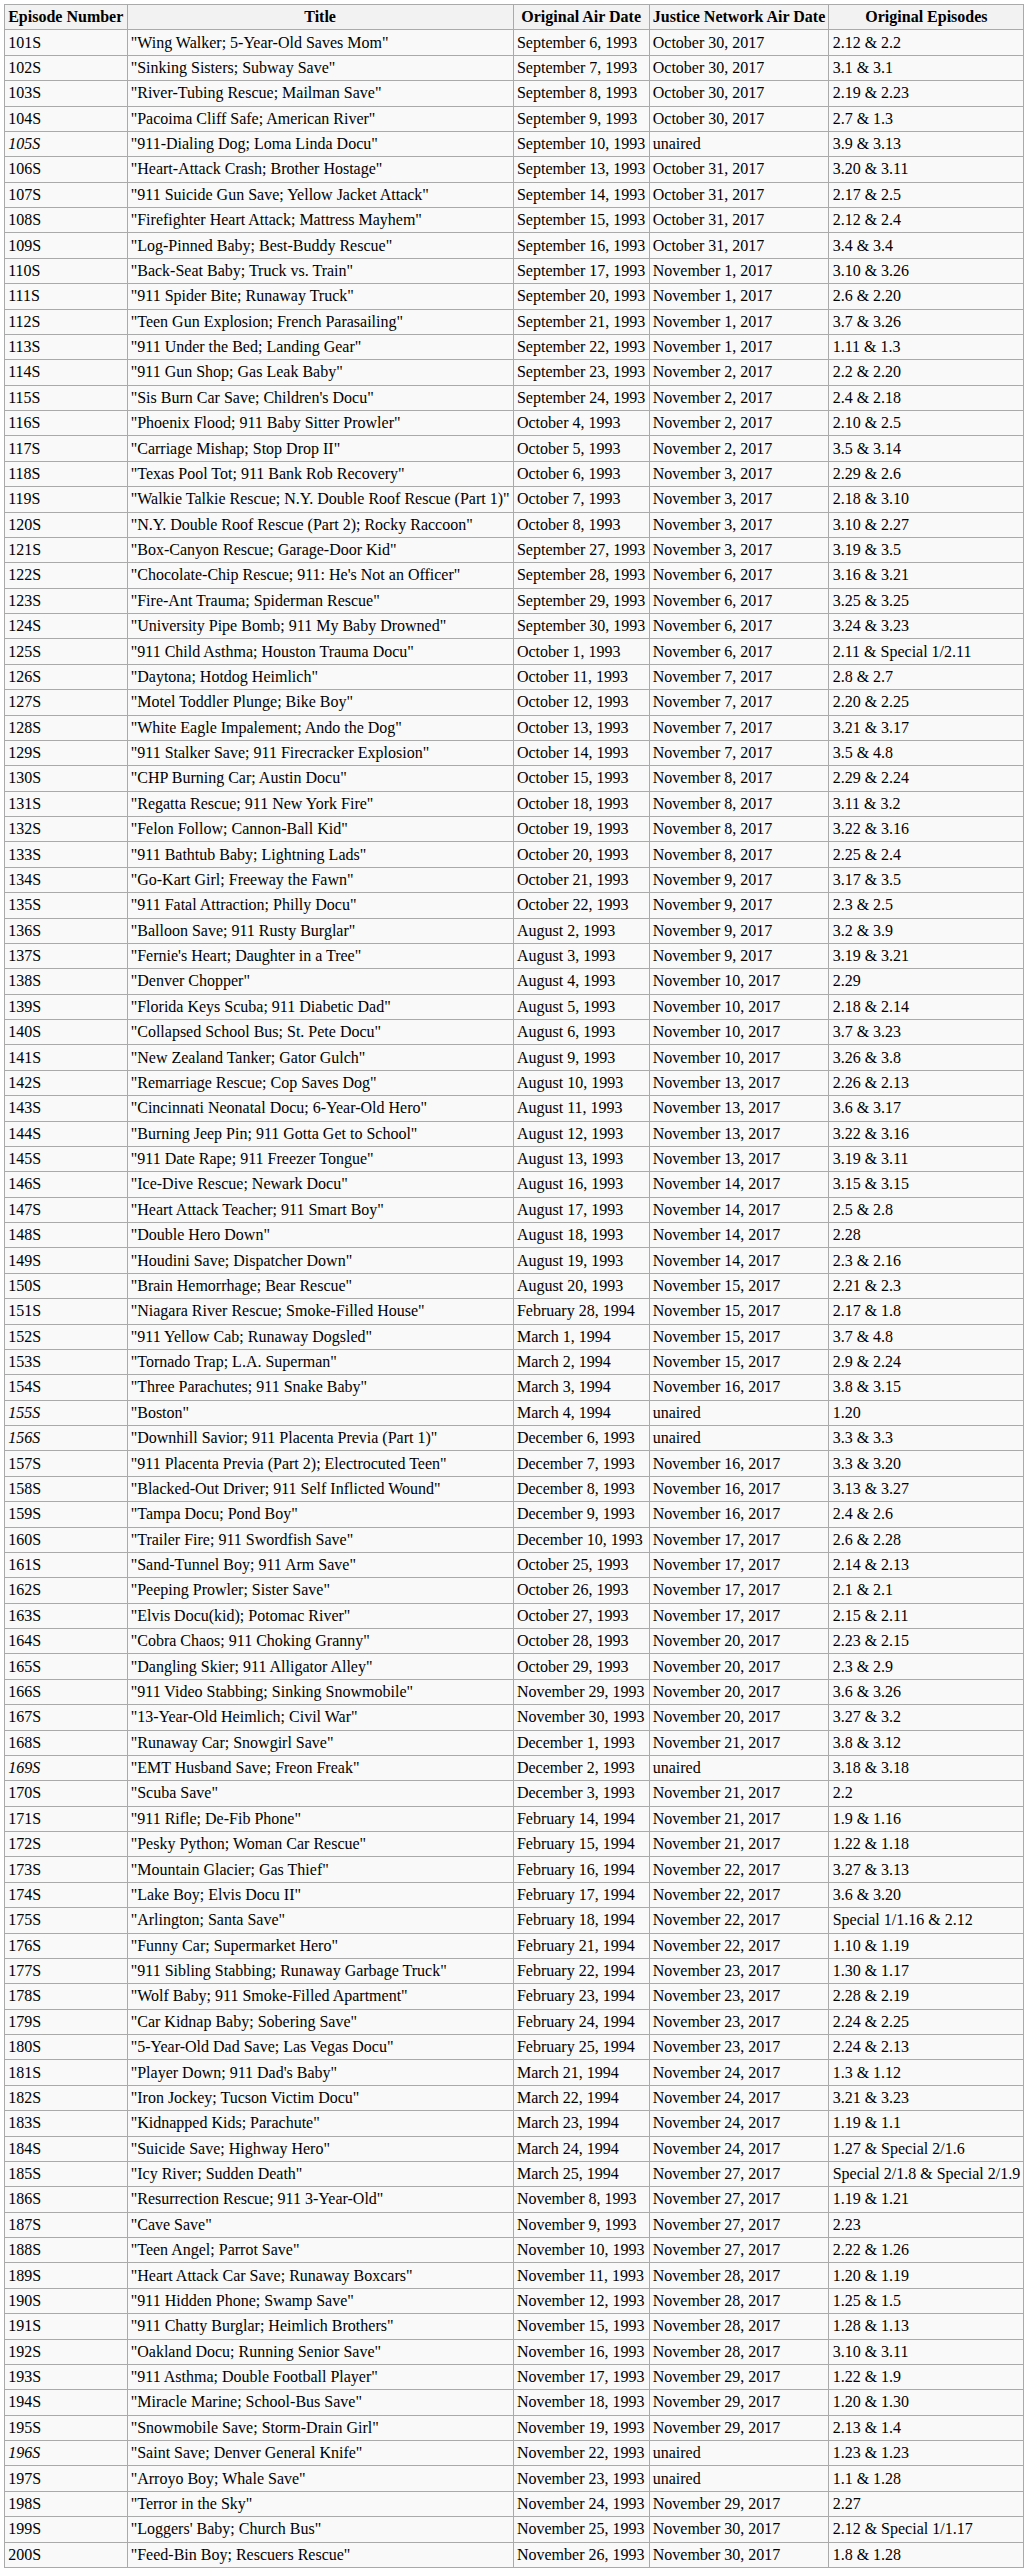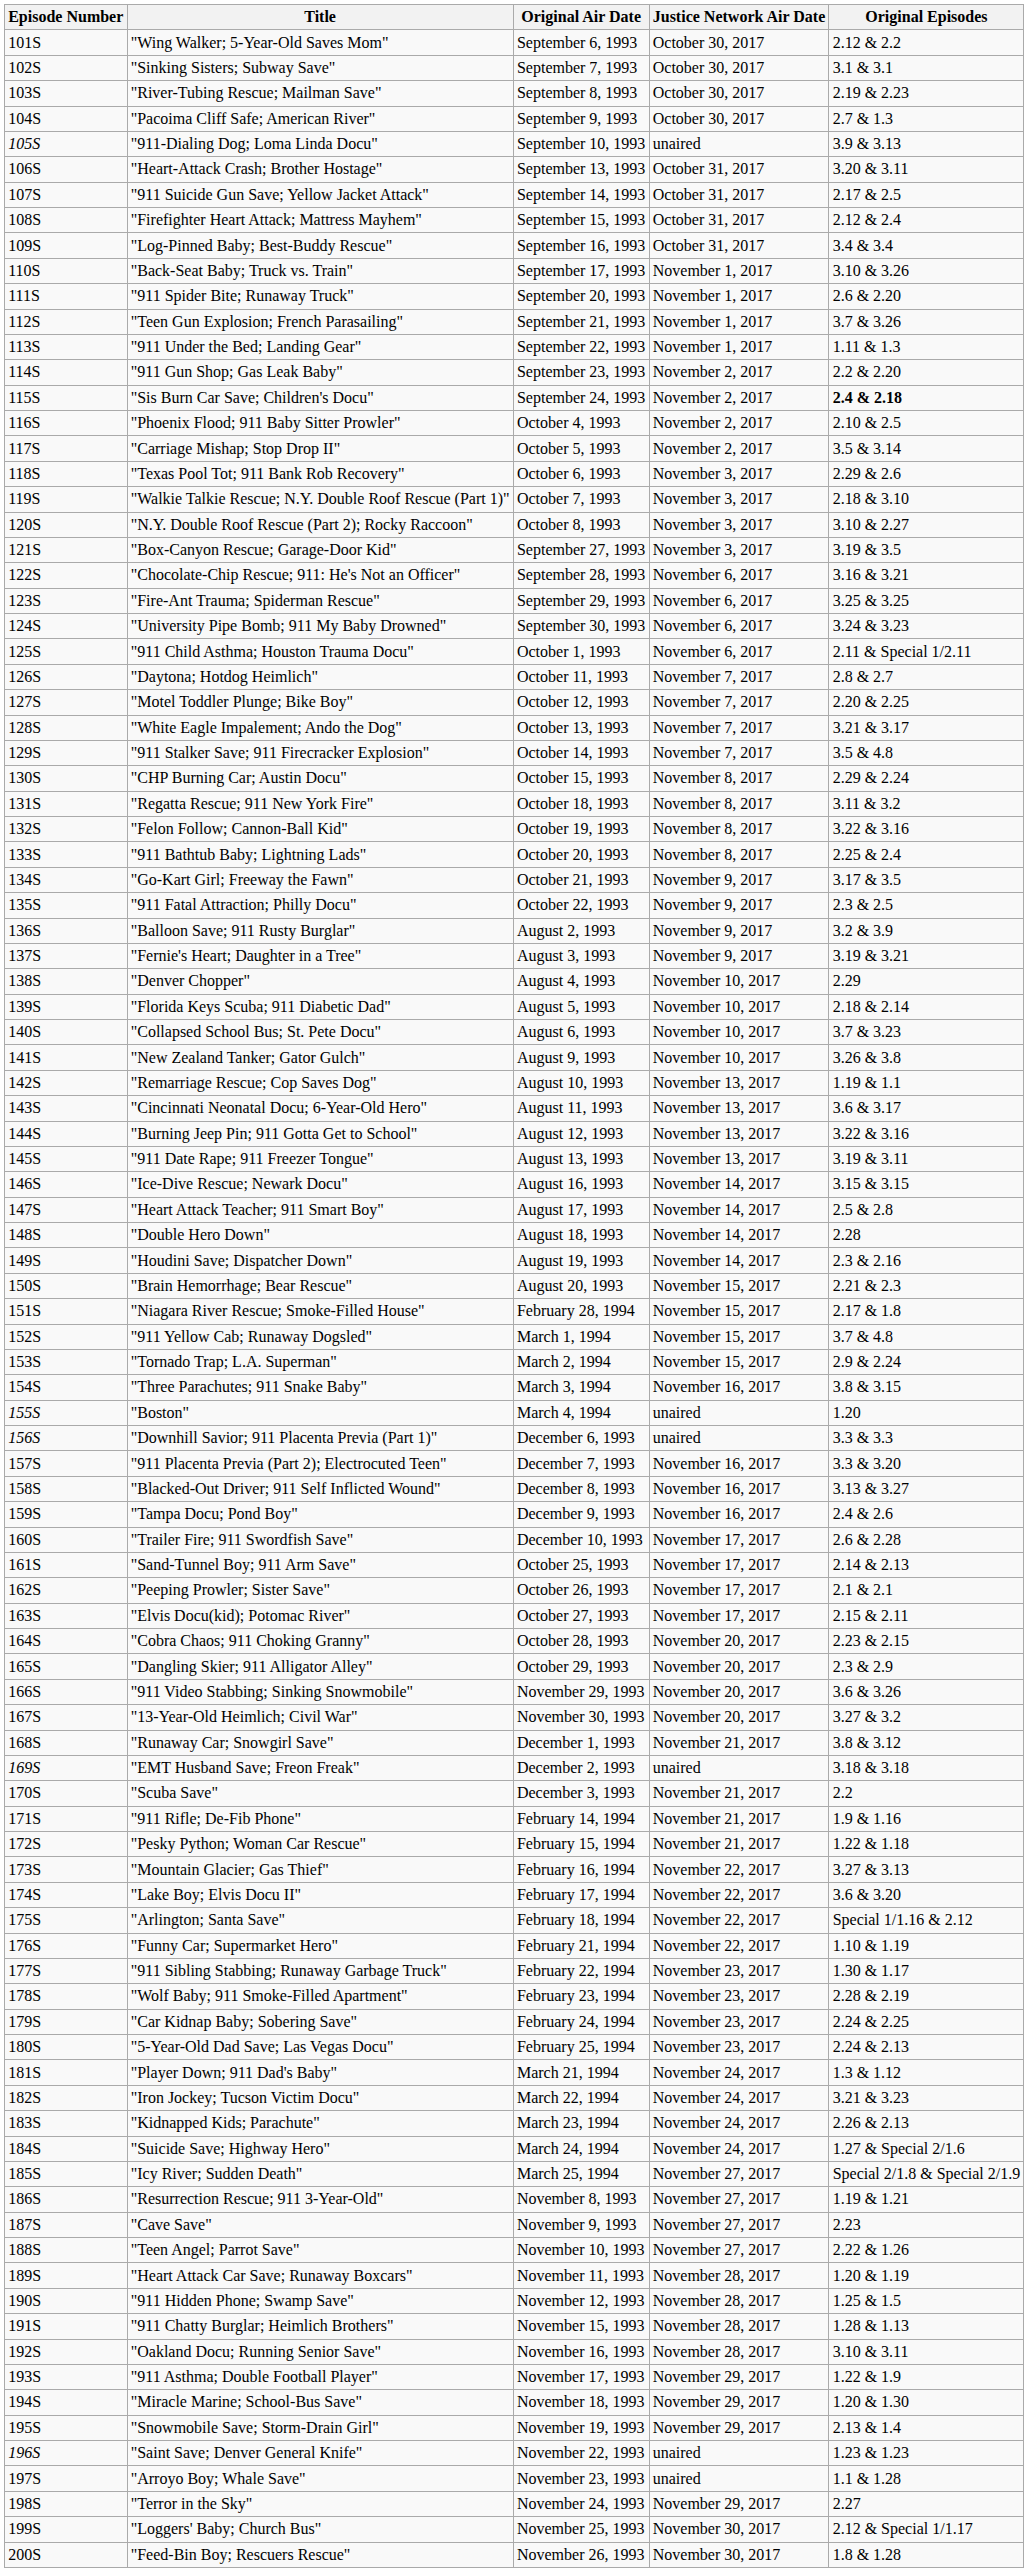(867, 397) normal -> (867, 397) bold
(871, 1082) 2.26 & 2.13 -> (867, 1082) 1.19 & 1.1
(867, 2123) 1.19 & 1.1 -> (871, 2123) 2.26 & 2.13
